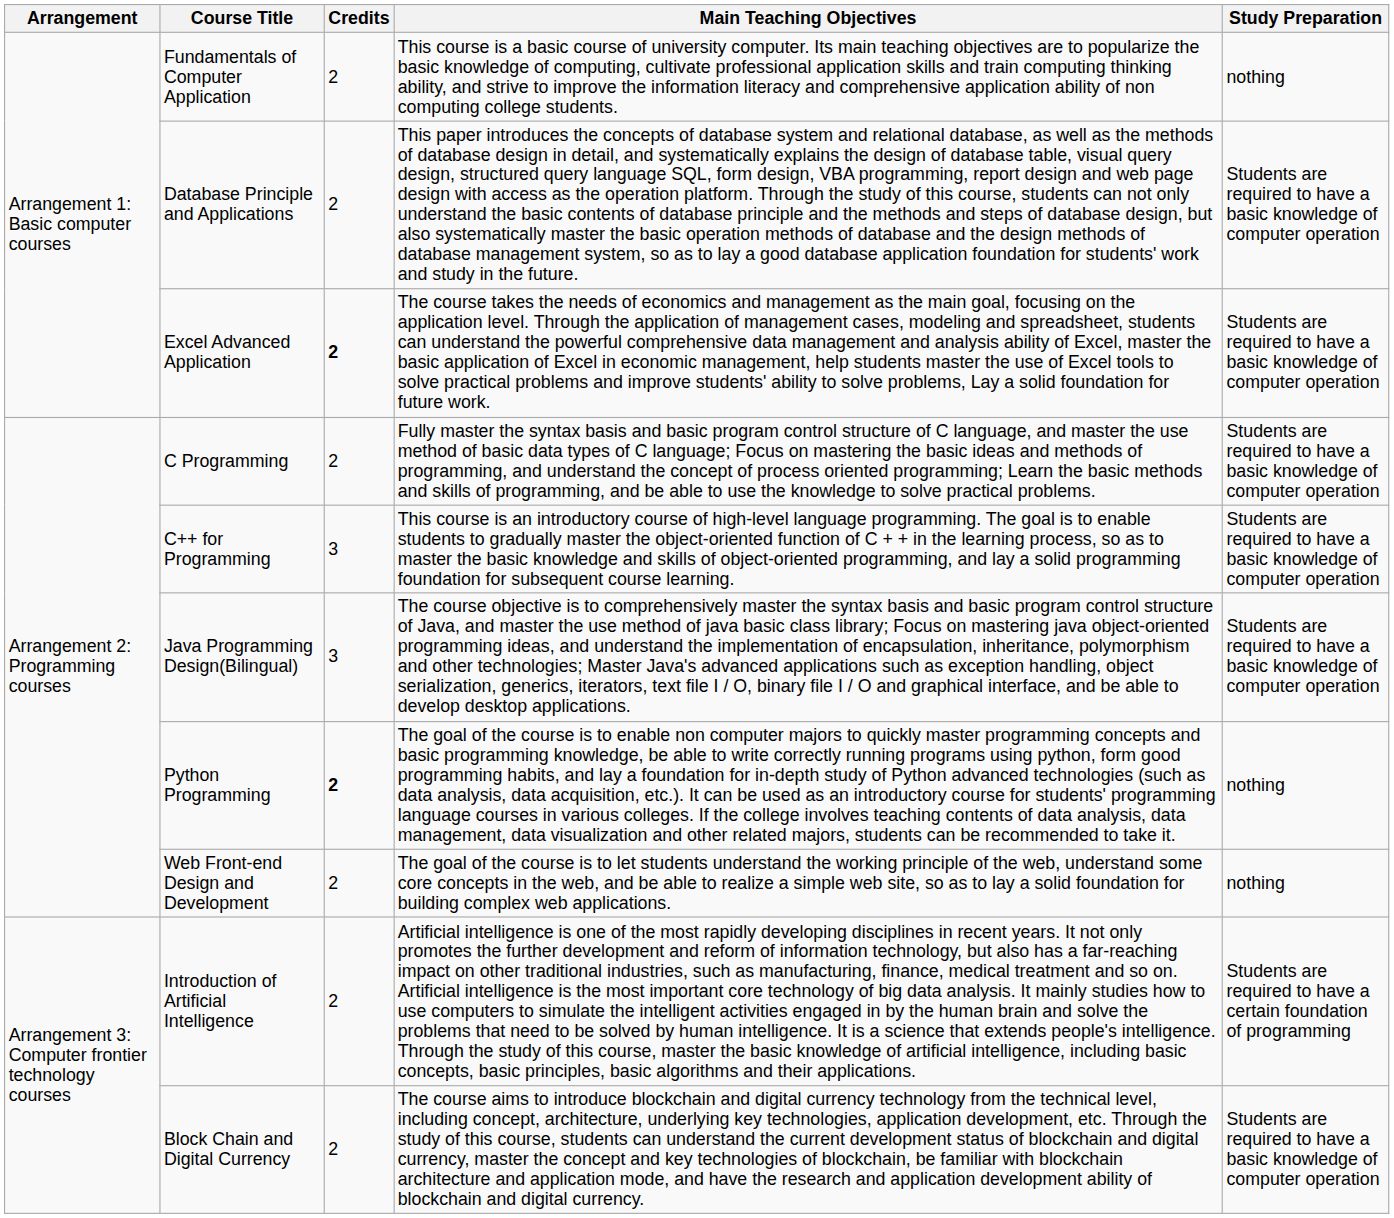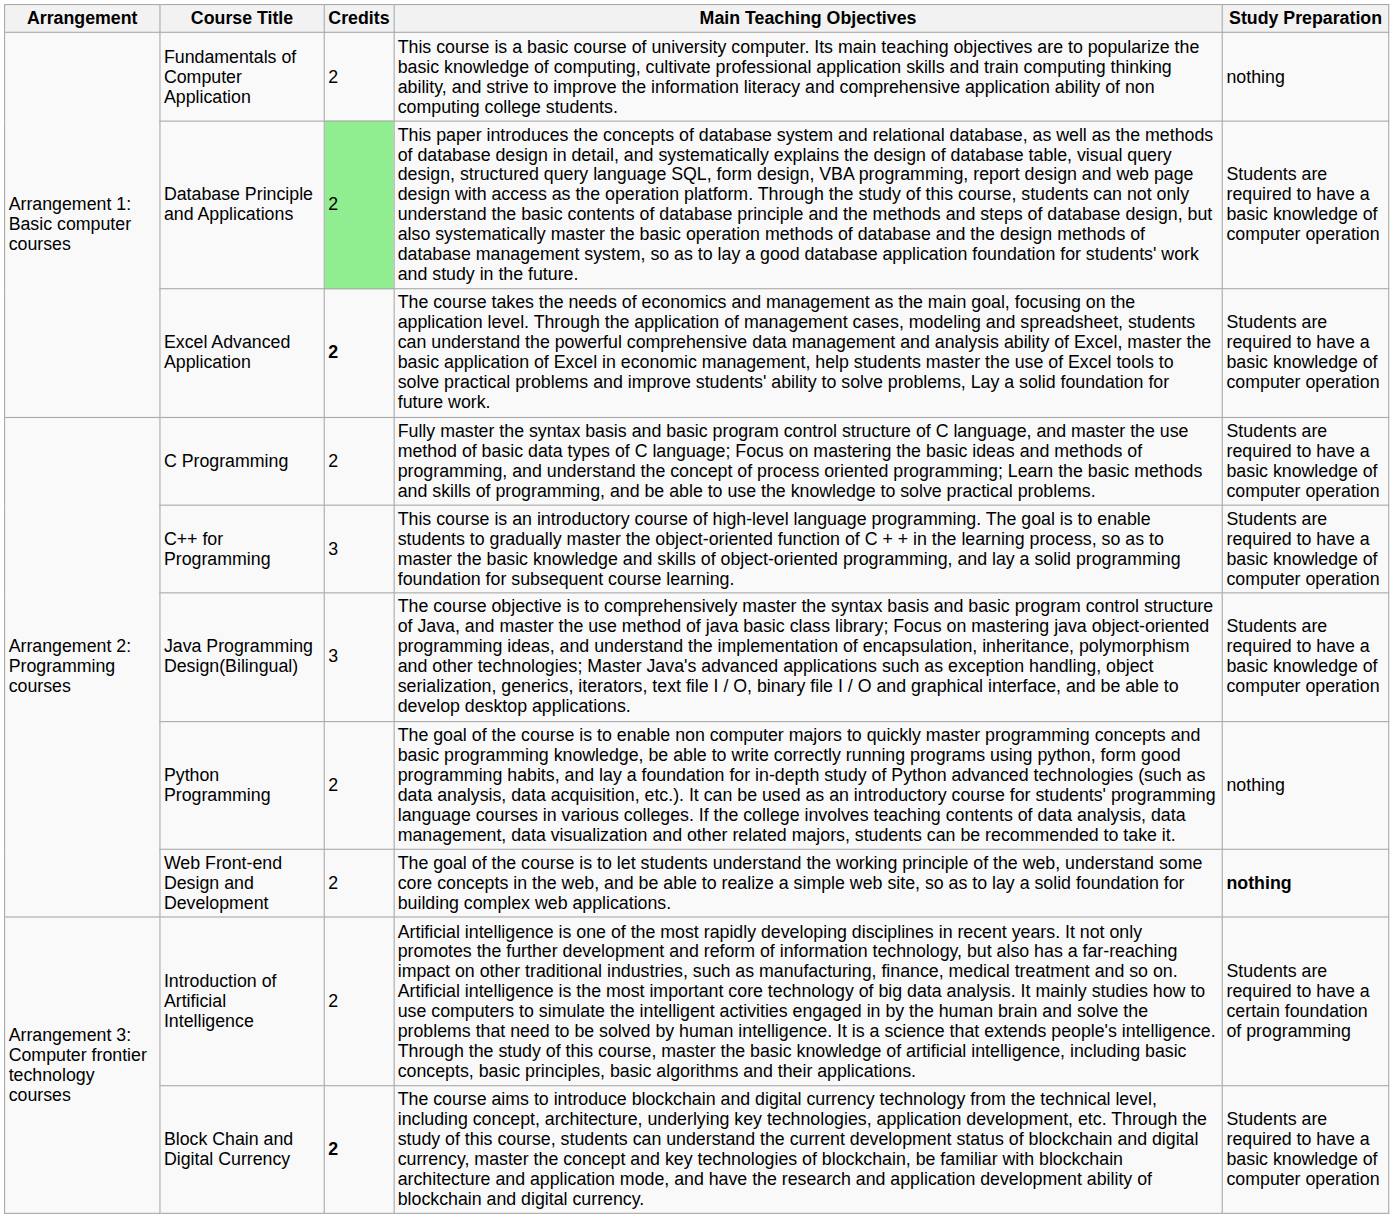(333, 204) no background -> (333, 204) lightgreen background
(333, 785) bold -> (333, 785) normal
(1256, 883) normal -> (1259, 883) bold
(333, 1149) normal -> (333, 1149) bold
